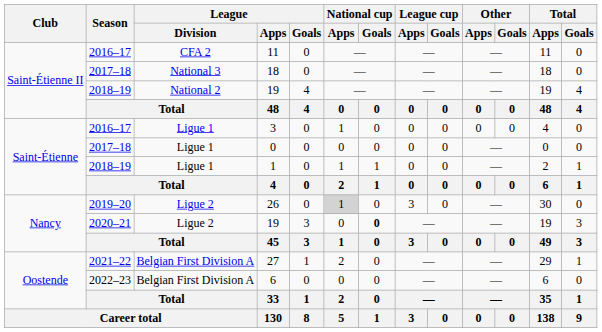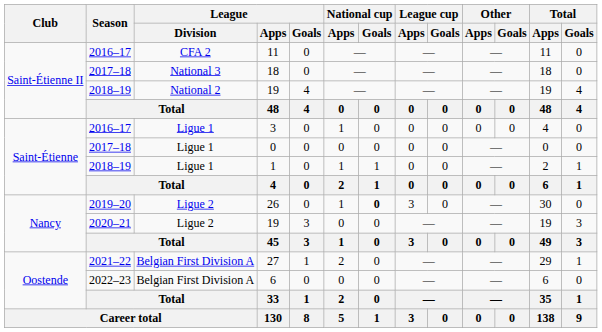(341, 204) lightgrey background -> (341, 204) no background
(377, 204) normal -> (377, 204) bold
(377, 223) bold -> (377, 223) normal
